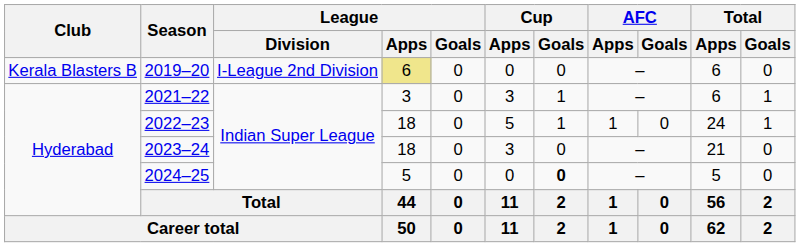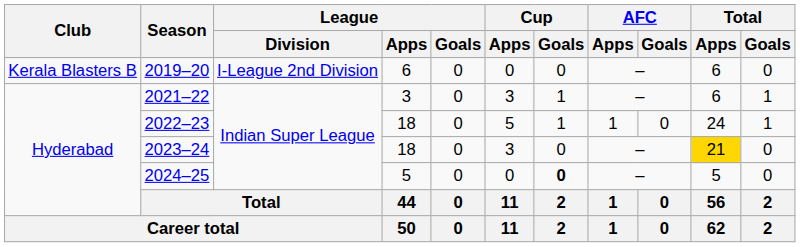(406, 70) khaki background -> (406, 70) no background
(716, 149) no background -> (716, 149) gold background
